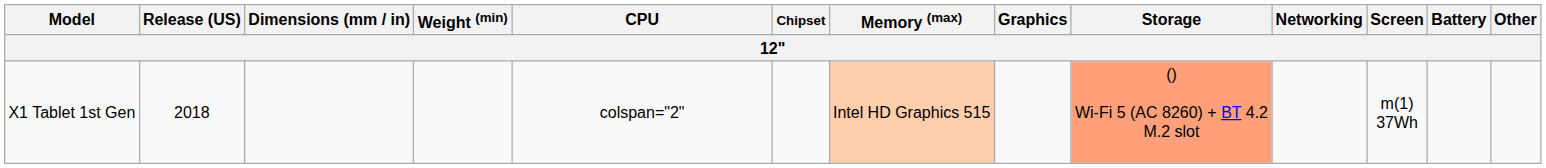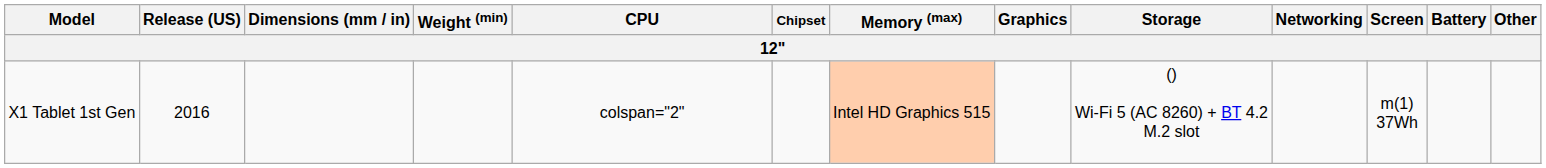(192, 112) 2018 -> (192, 112) 2016
(1171, 103) lightsalmon background -> (1171, 103) no background
